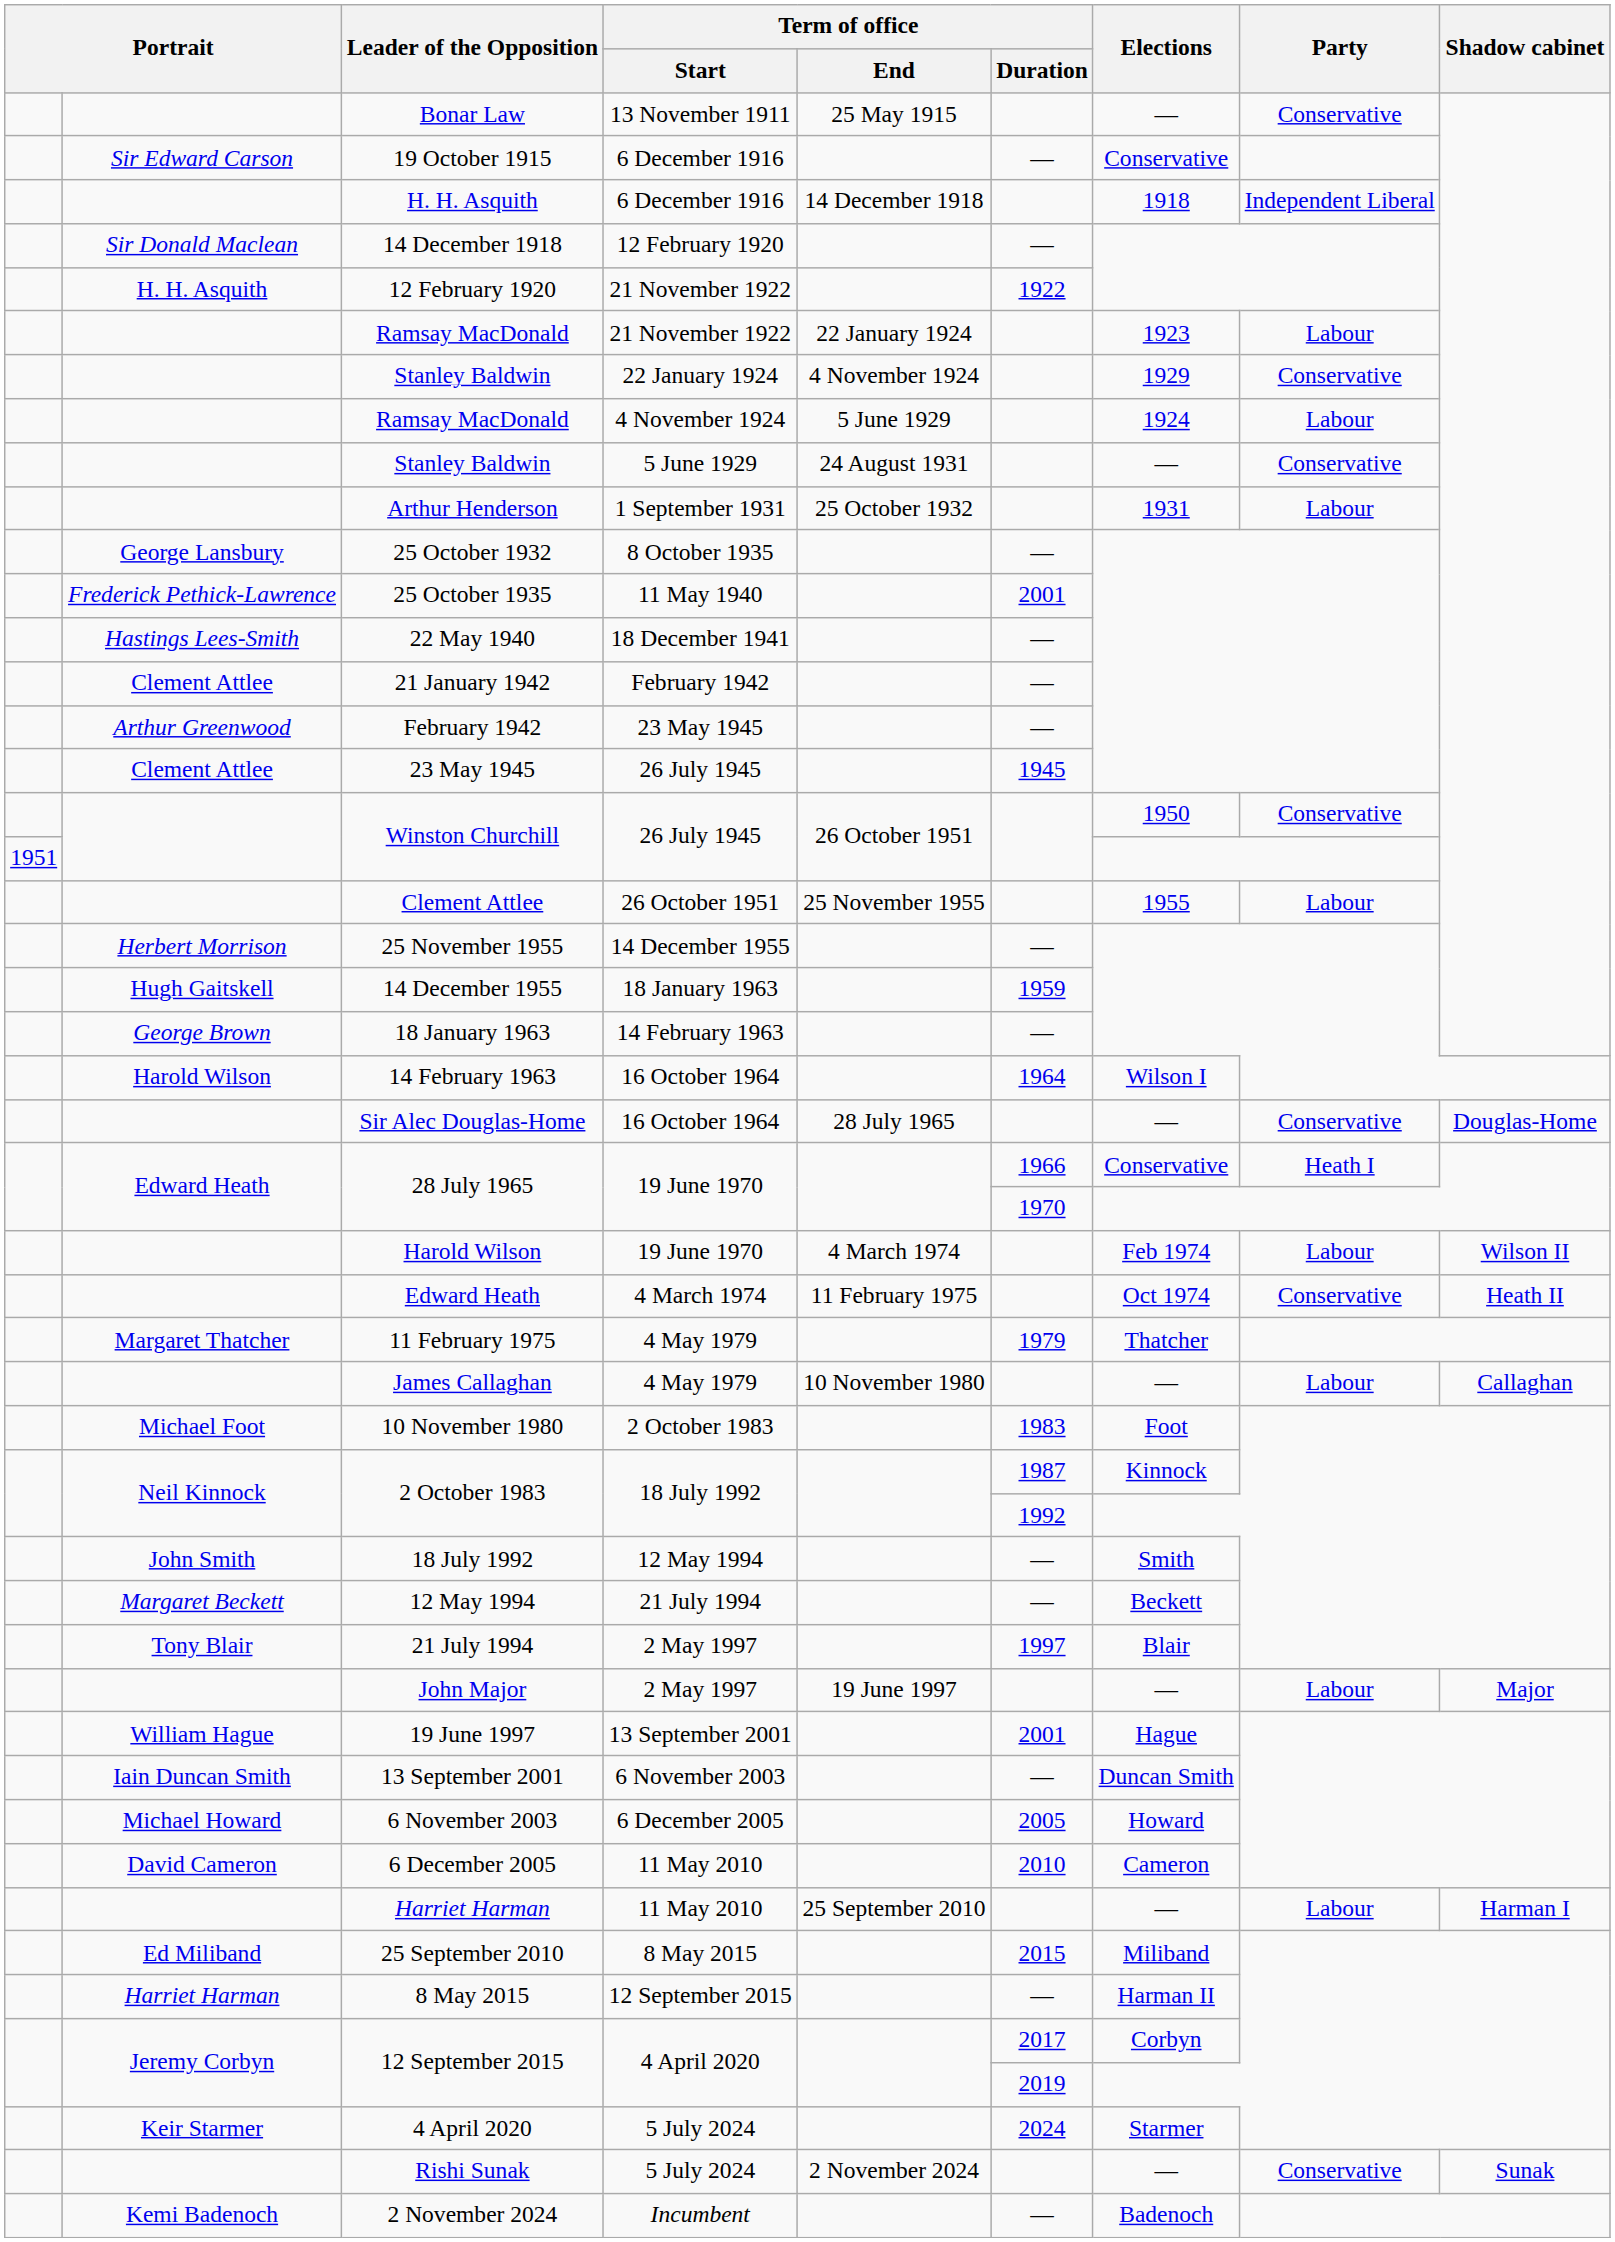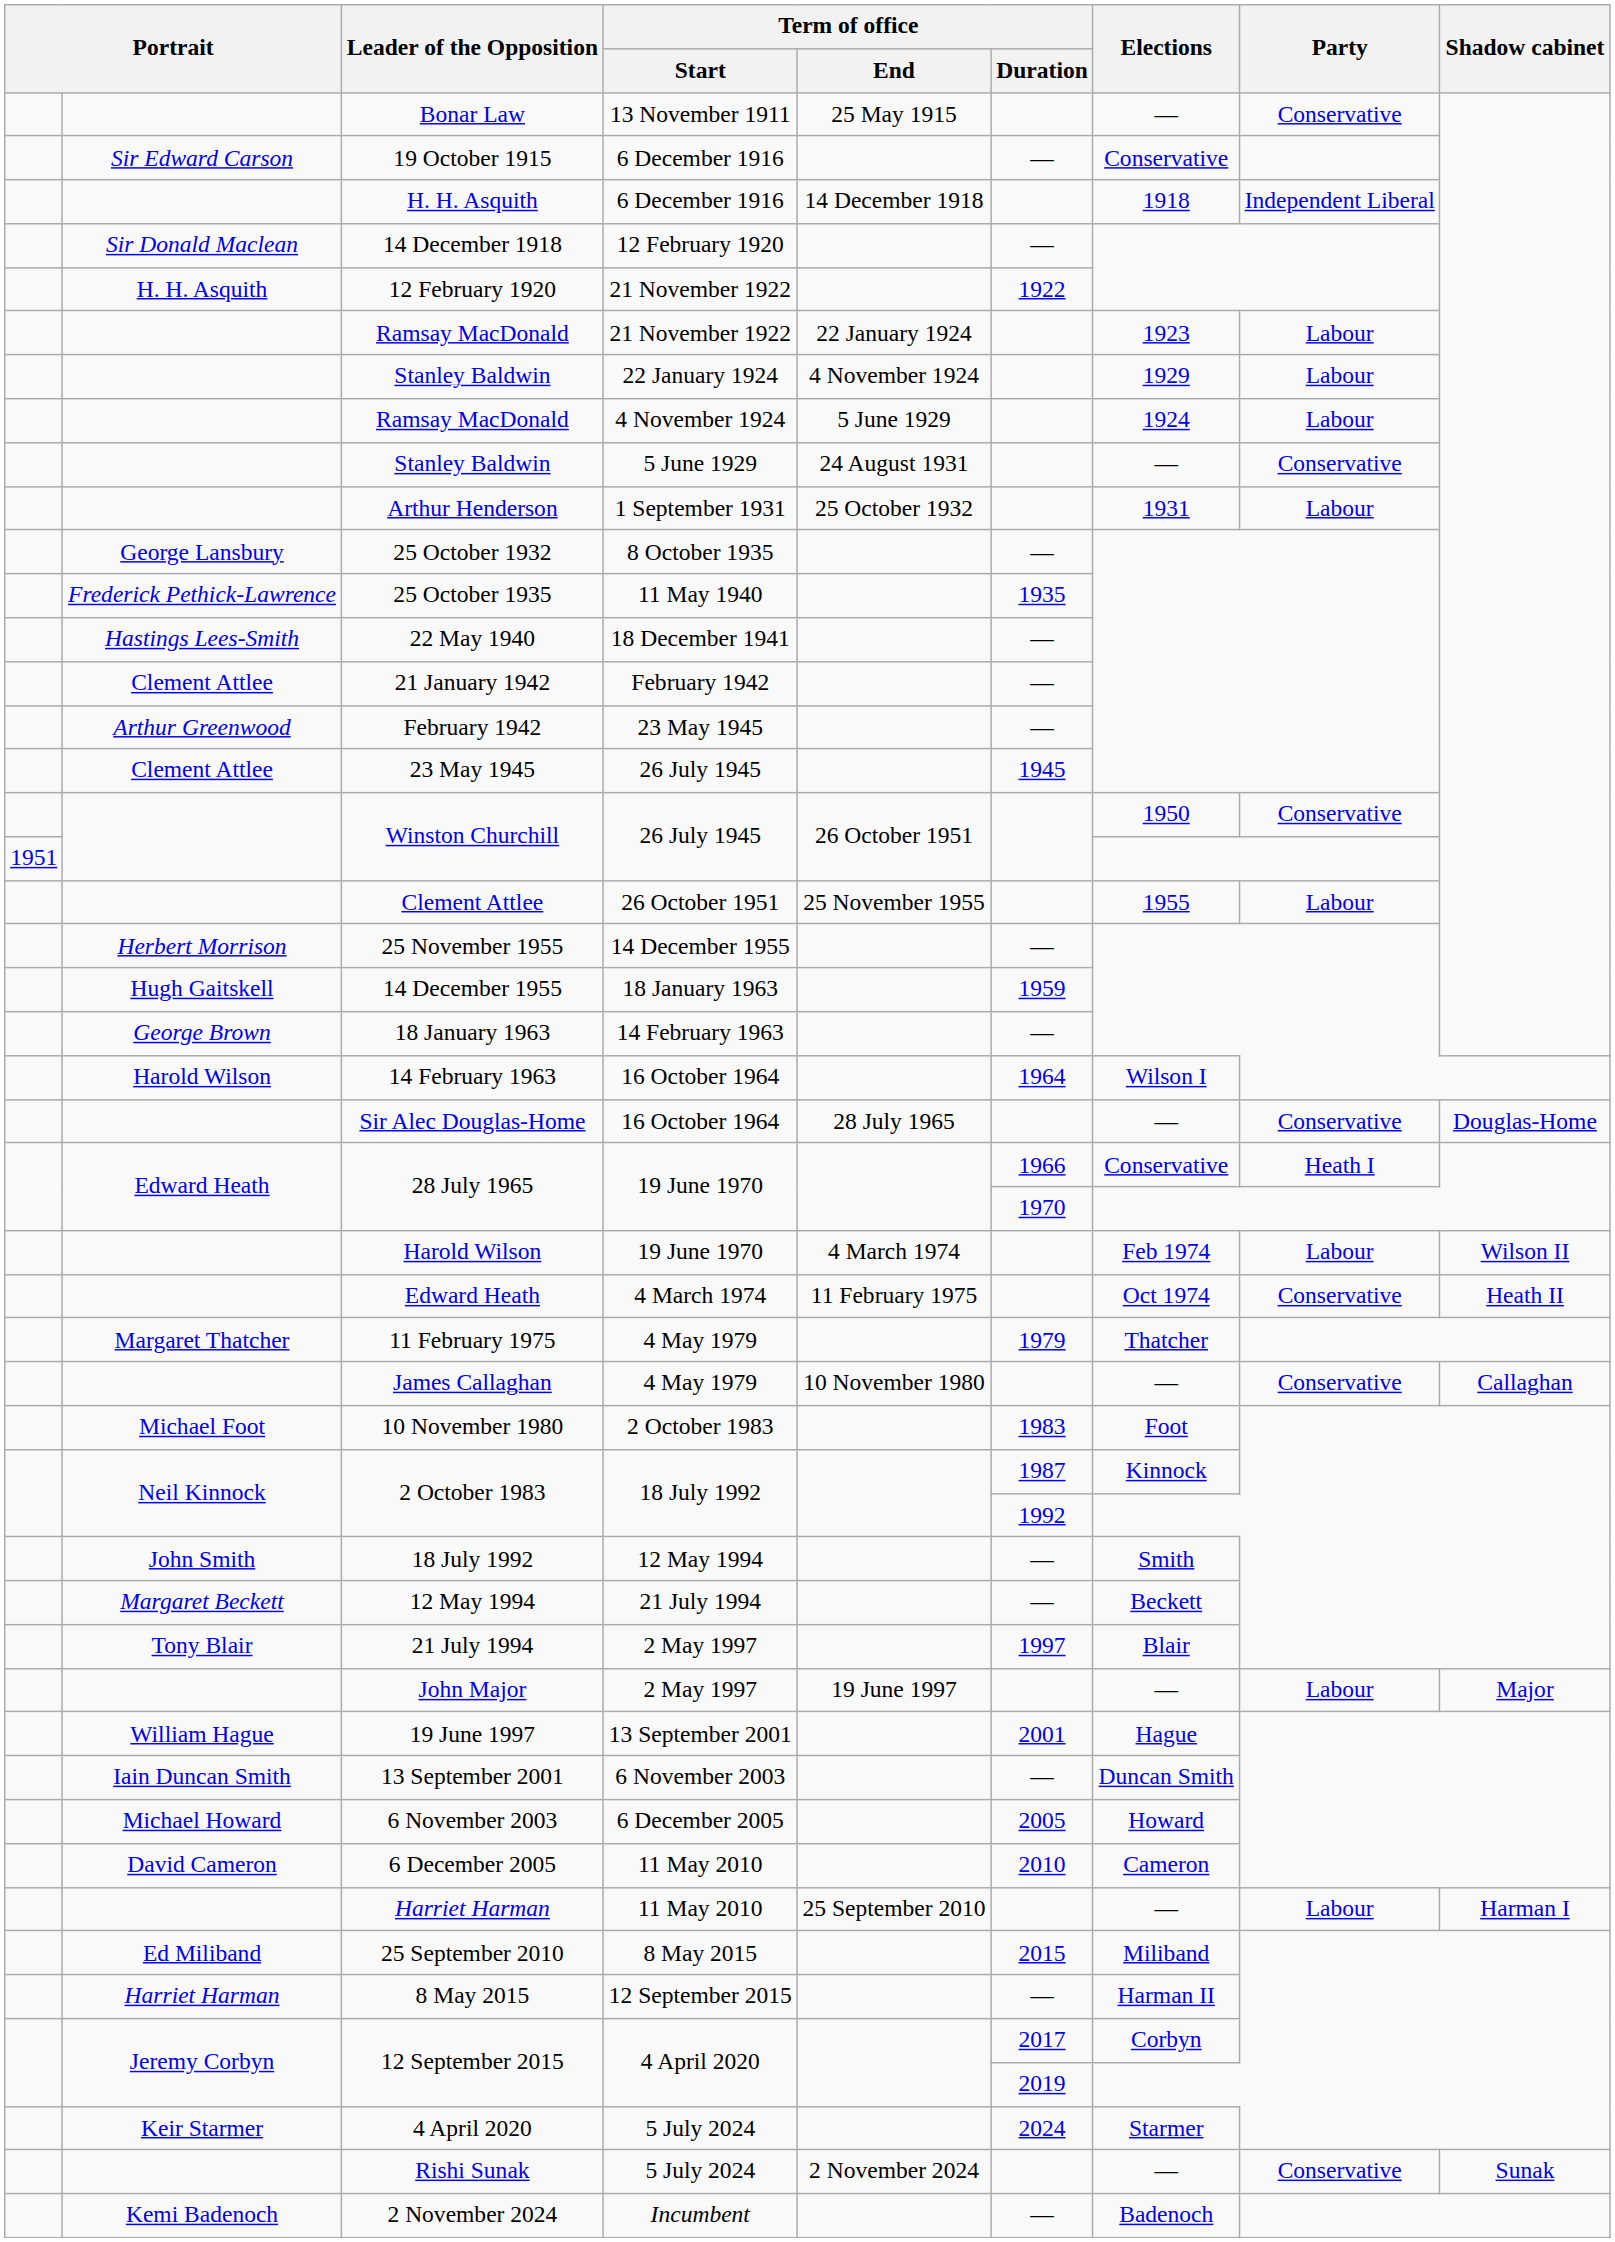(1340, 376) Conservative -> (1340, 376) Labour
(1042, 595) 2001 -> (1042, 595) 1935
(1340, 1383) Labour -> (1340, 1383) Conservative
